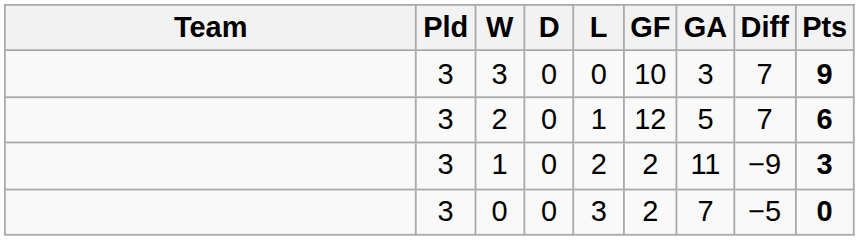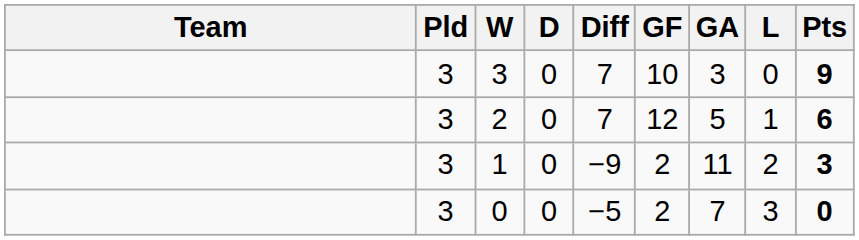columns swapped: (599, 27) <-> (765, 27)
